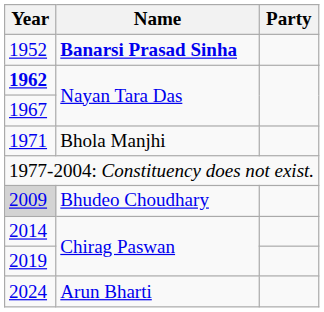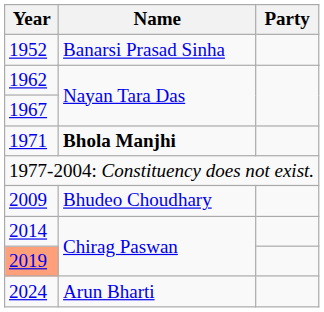(149, 49) bold -> (144, 49) normal
(28, 79) bold -> (28, 79) normal
(113, 140) normal -> (119, 140) bold
(28, 200) lightgrey background -> (28, 200) no background
(28, 261) no background -> (28, 261) lightsalmon background
